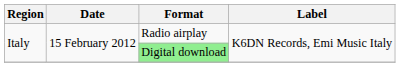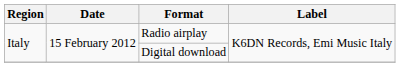(184, 52) lightgreen background -> (184, 52) no background
